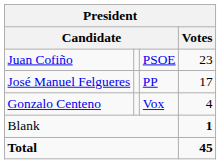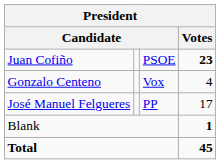(206, 60) normal -> (206, 60) bold
rows swapped: (69, 82) <-> (54, 104)
